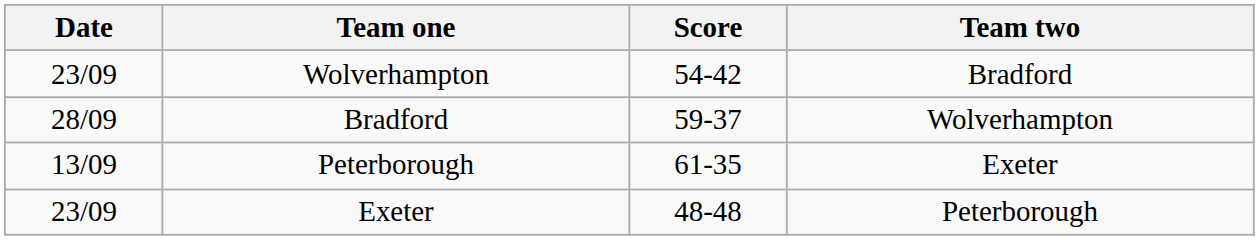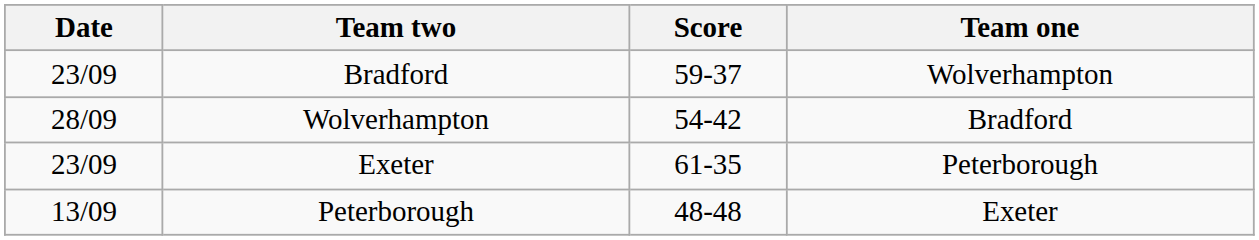columns swapped: (396, 27) <-> (1020, 27)
(708, 73) 54-42 -> (708, 73) 59-37
(708, 119) 59-37 -> (708, 119) 54-42
(84, 165) 13/09 -> (84, 165) 23/09
(84, 211) 23/09 -> (84, 211) 13/09
